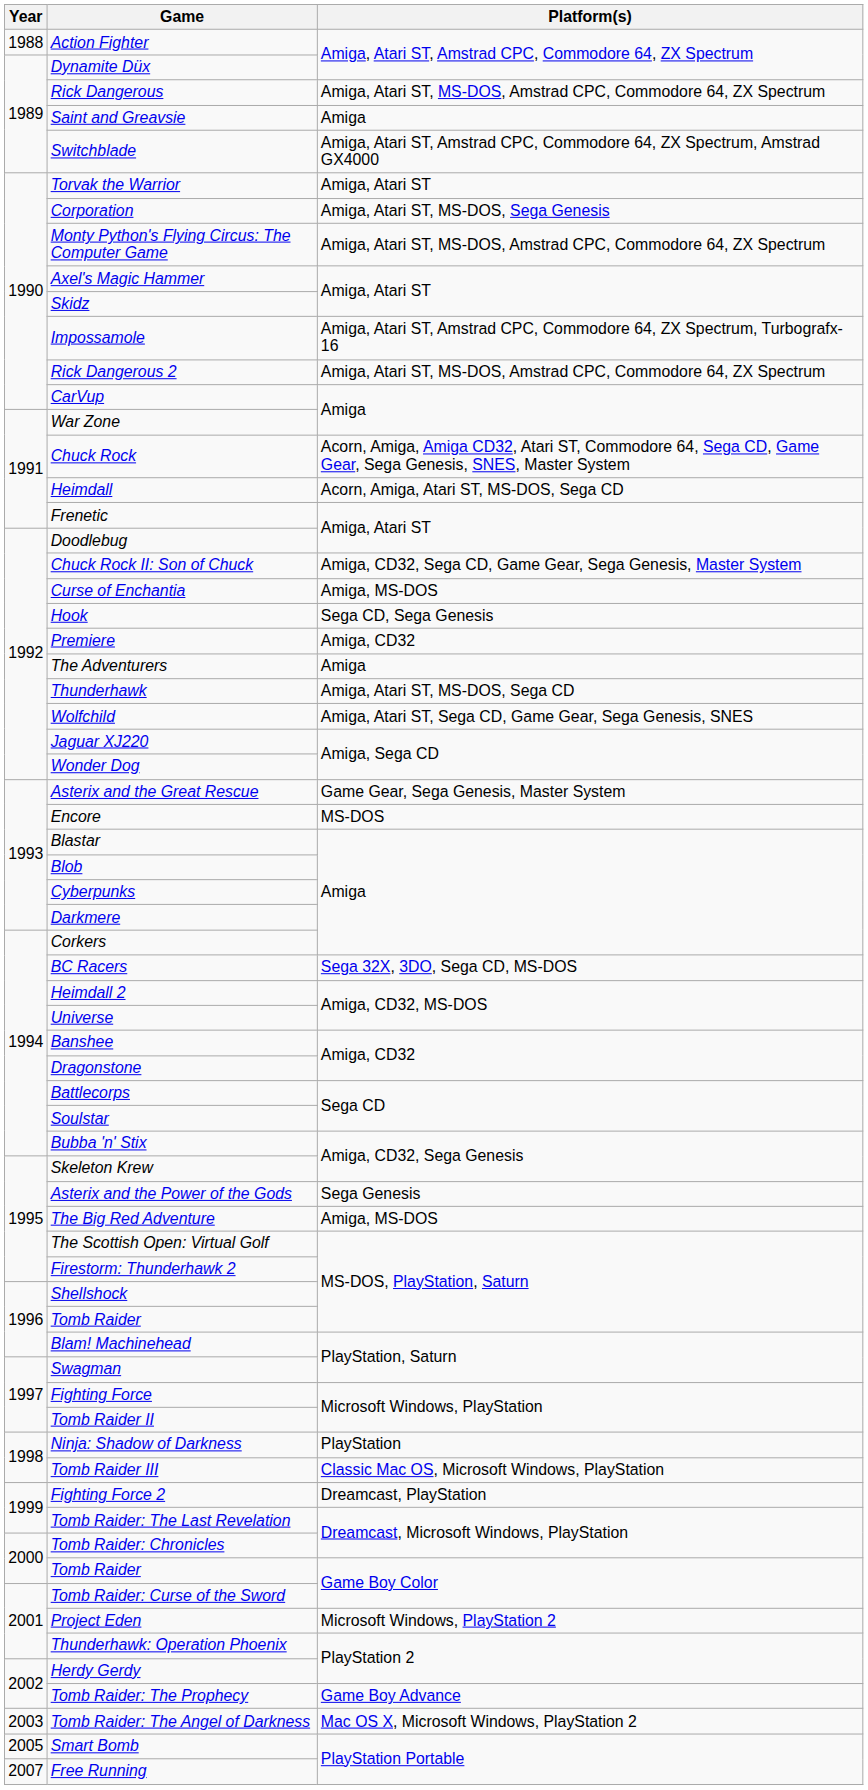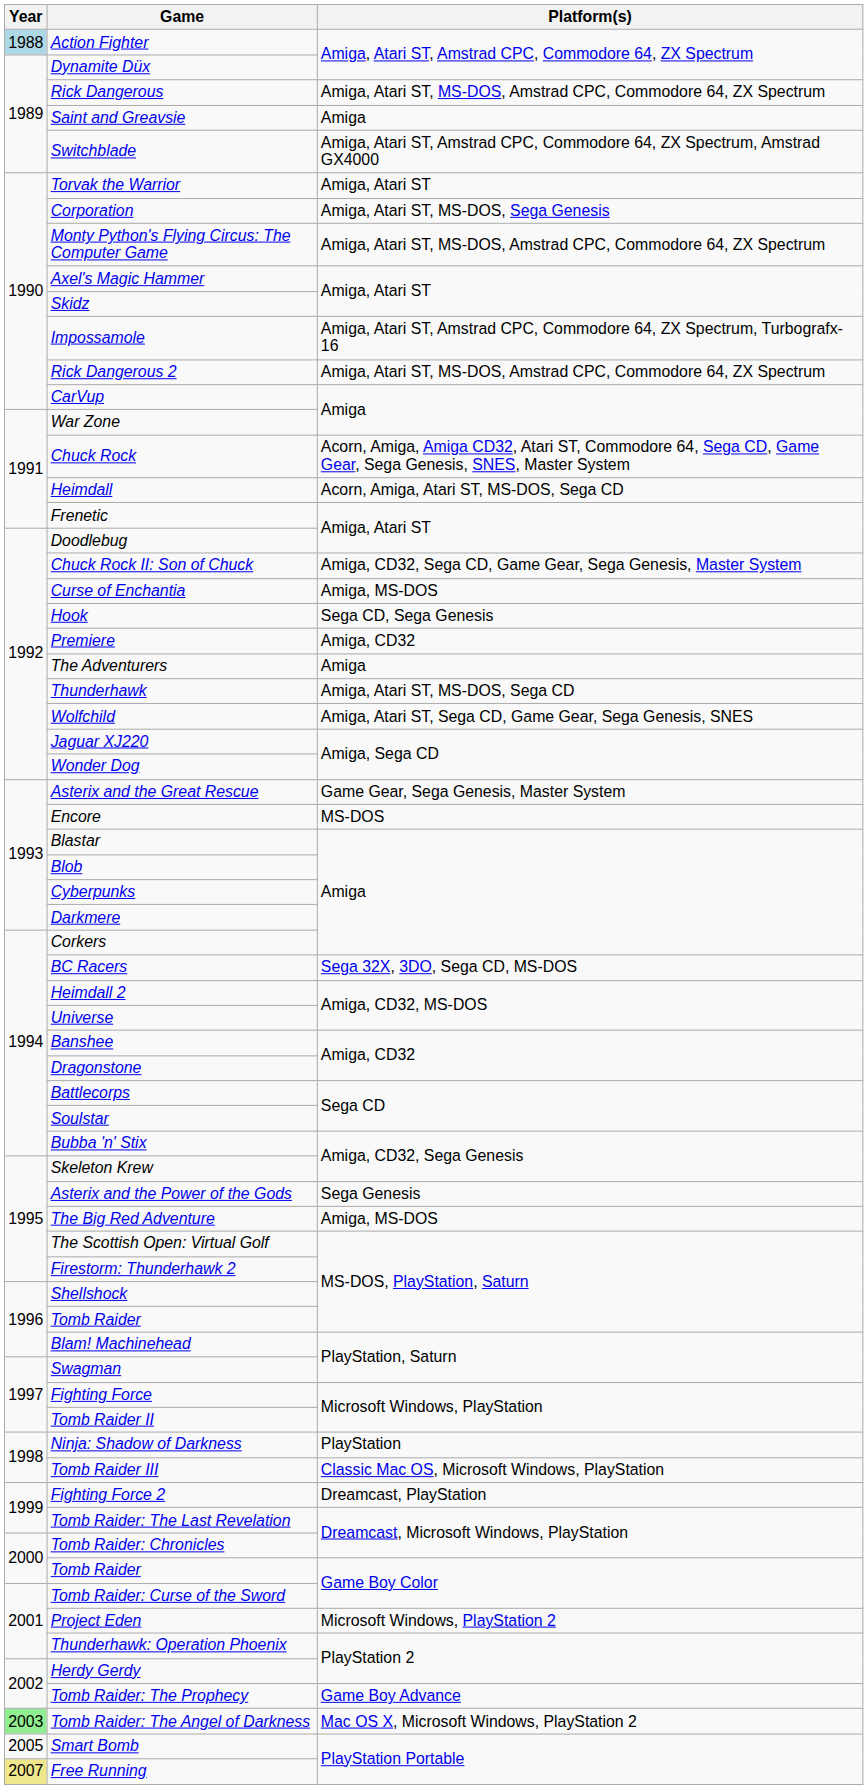(26, 42) no background -> (26, 42) lightblue background
(26, 1721) no background -> (26, 1721) lightgreen background
(26, 1771) no background -> (26, 1771) khaki background
